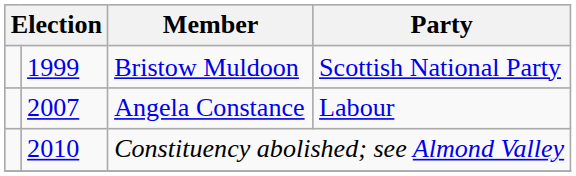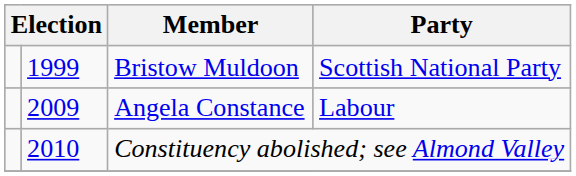(53, 107) 2007 -> (53, 107) 2009
